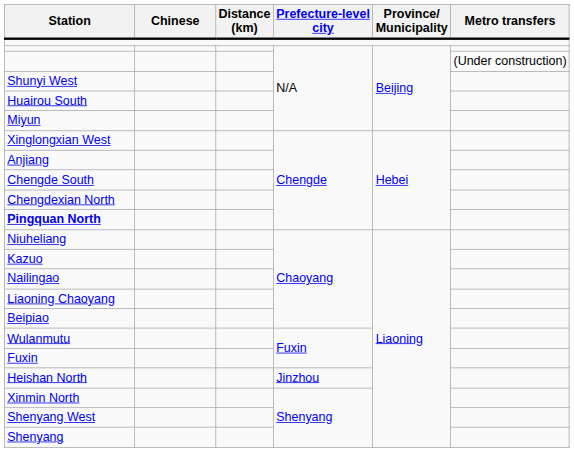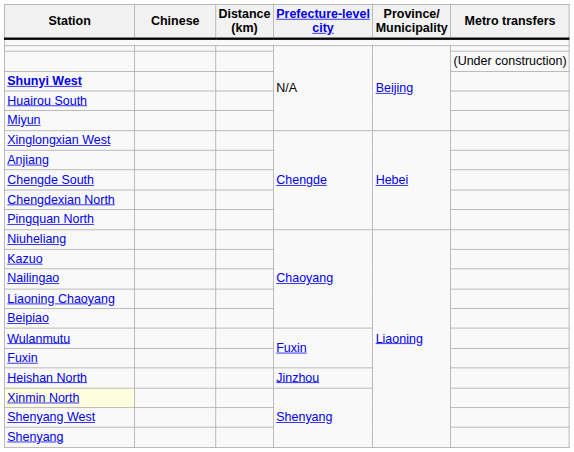(42, 81) normal -> (45, 81) bold
(54, 219) bold -> (51, 219) normal
(43, 397) no background -> (43, 397) lightyellow background
